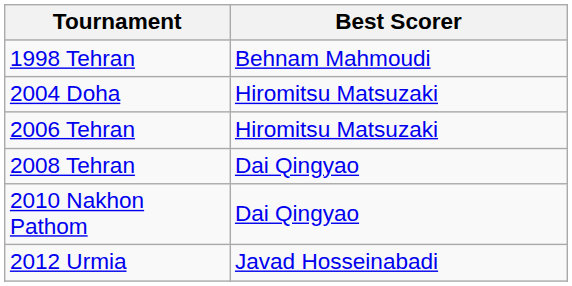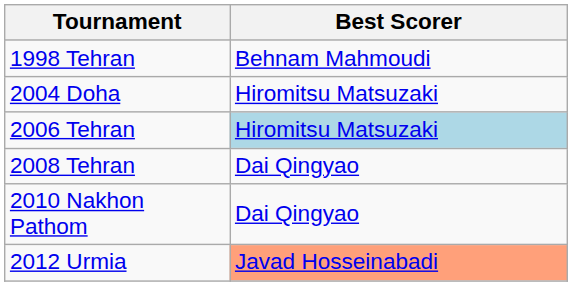(336, 129) no background -> (336, 129) lightblue background
(337, 262) no background -> (337, 262) lightsalmon background
